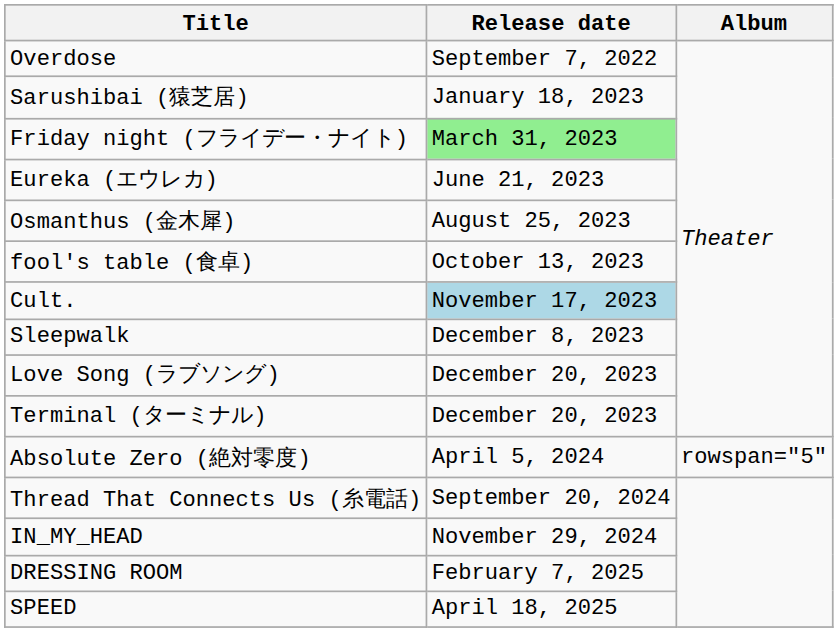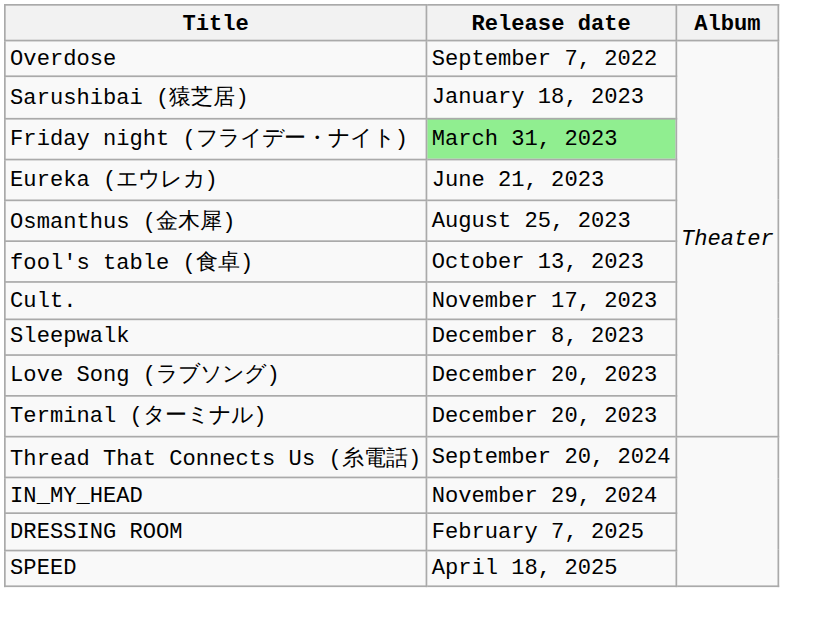(544, 300) lightblue background -> (544, 300) no background
- row: (160, 458)
